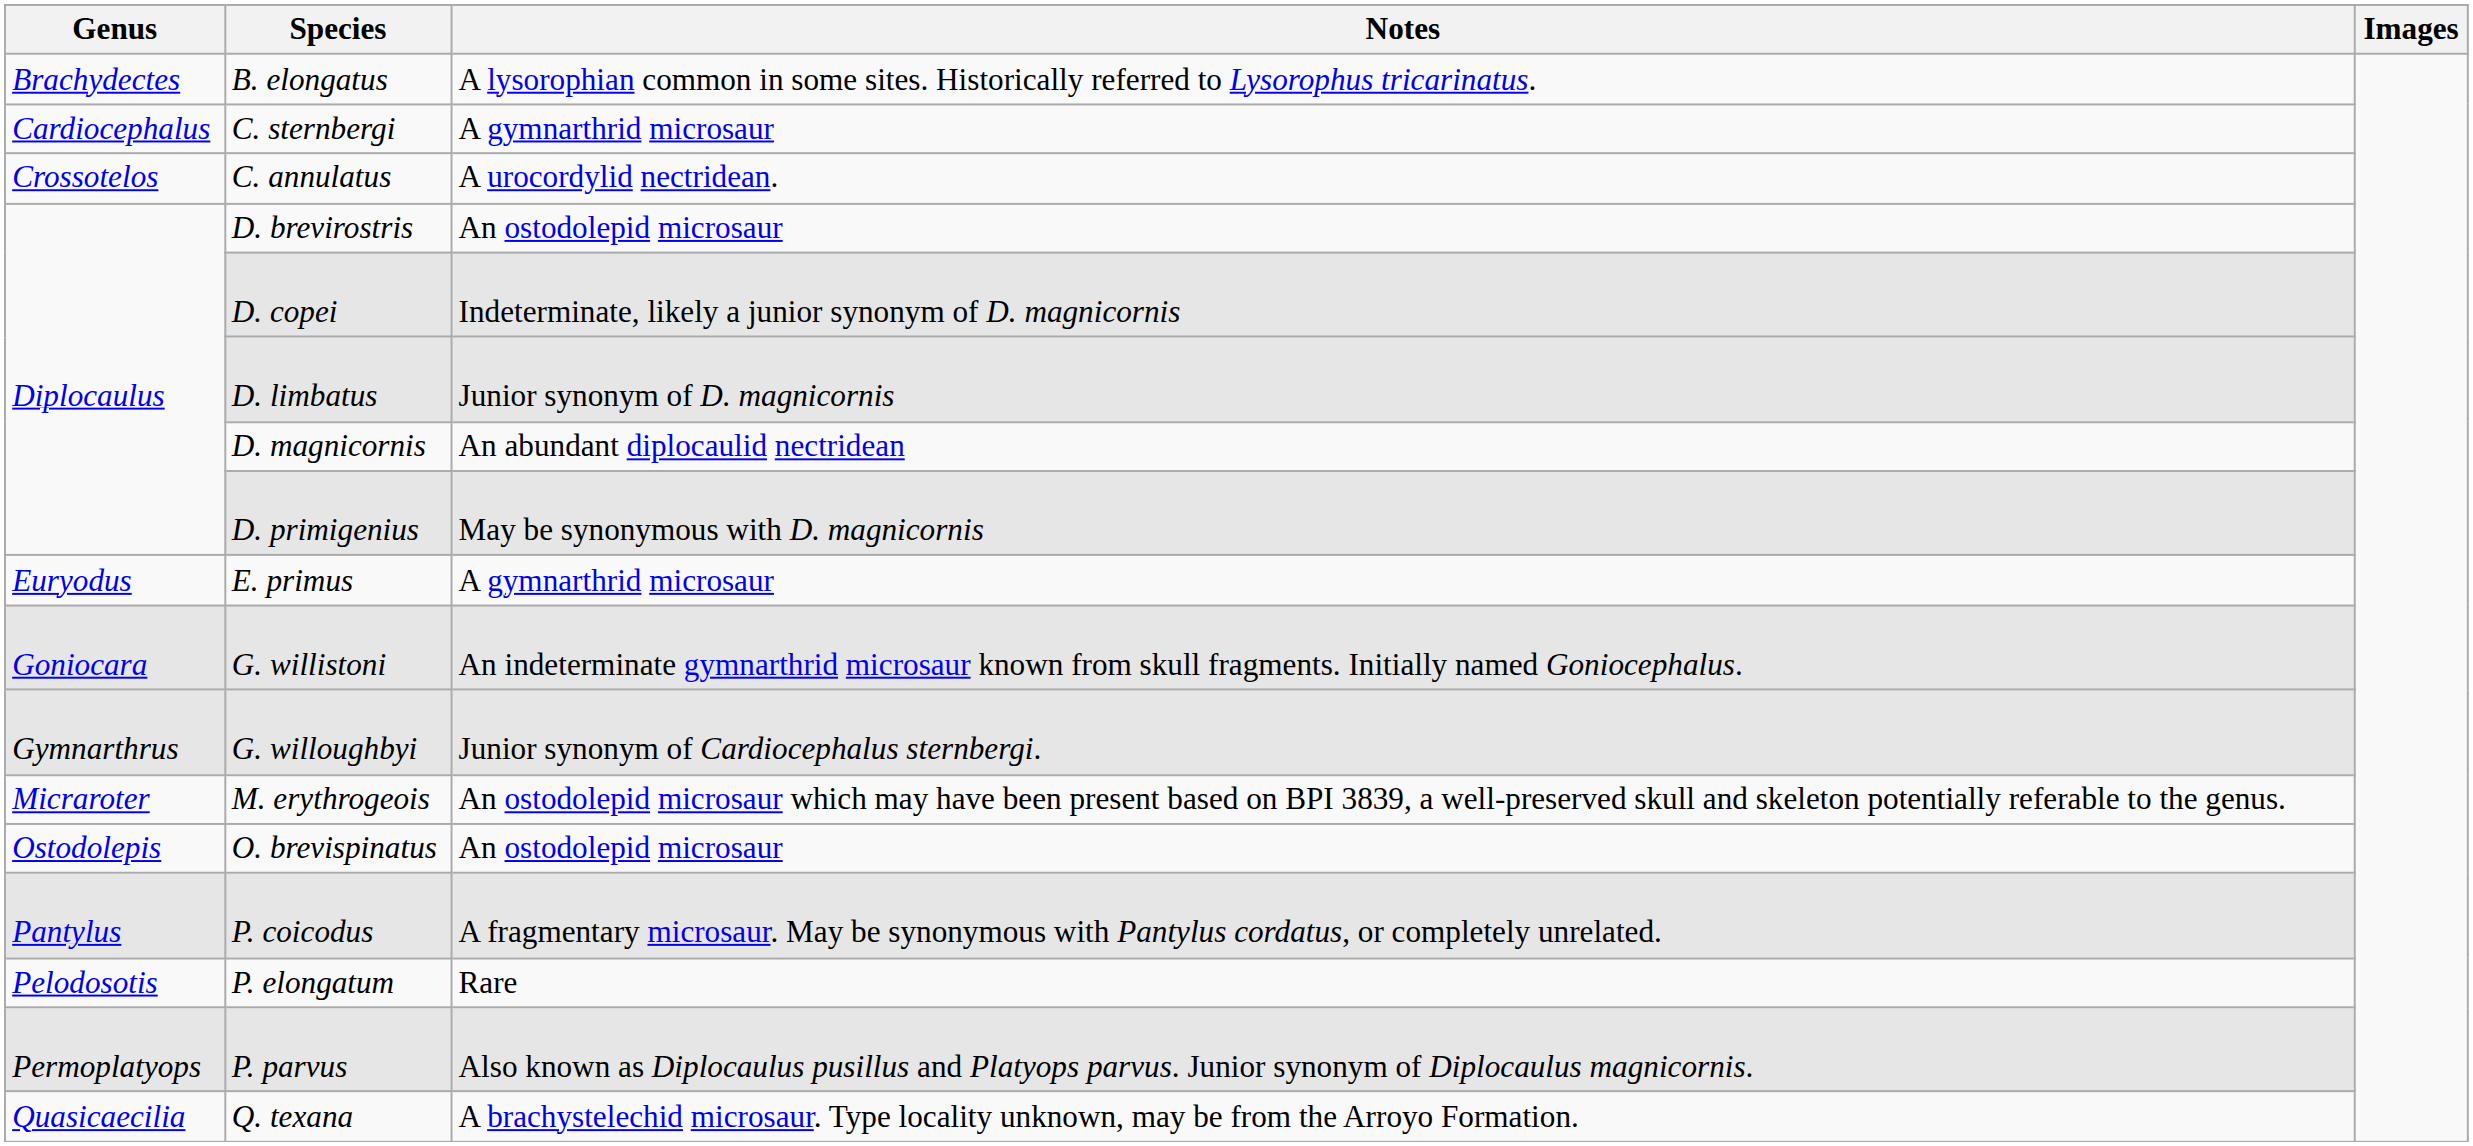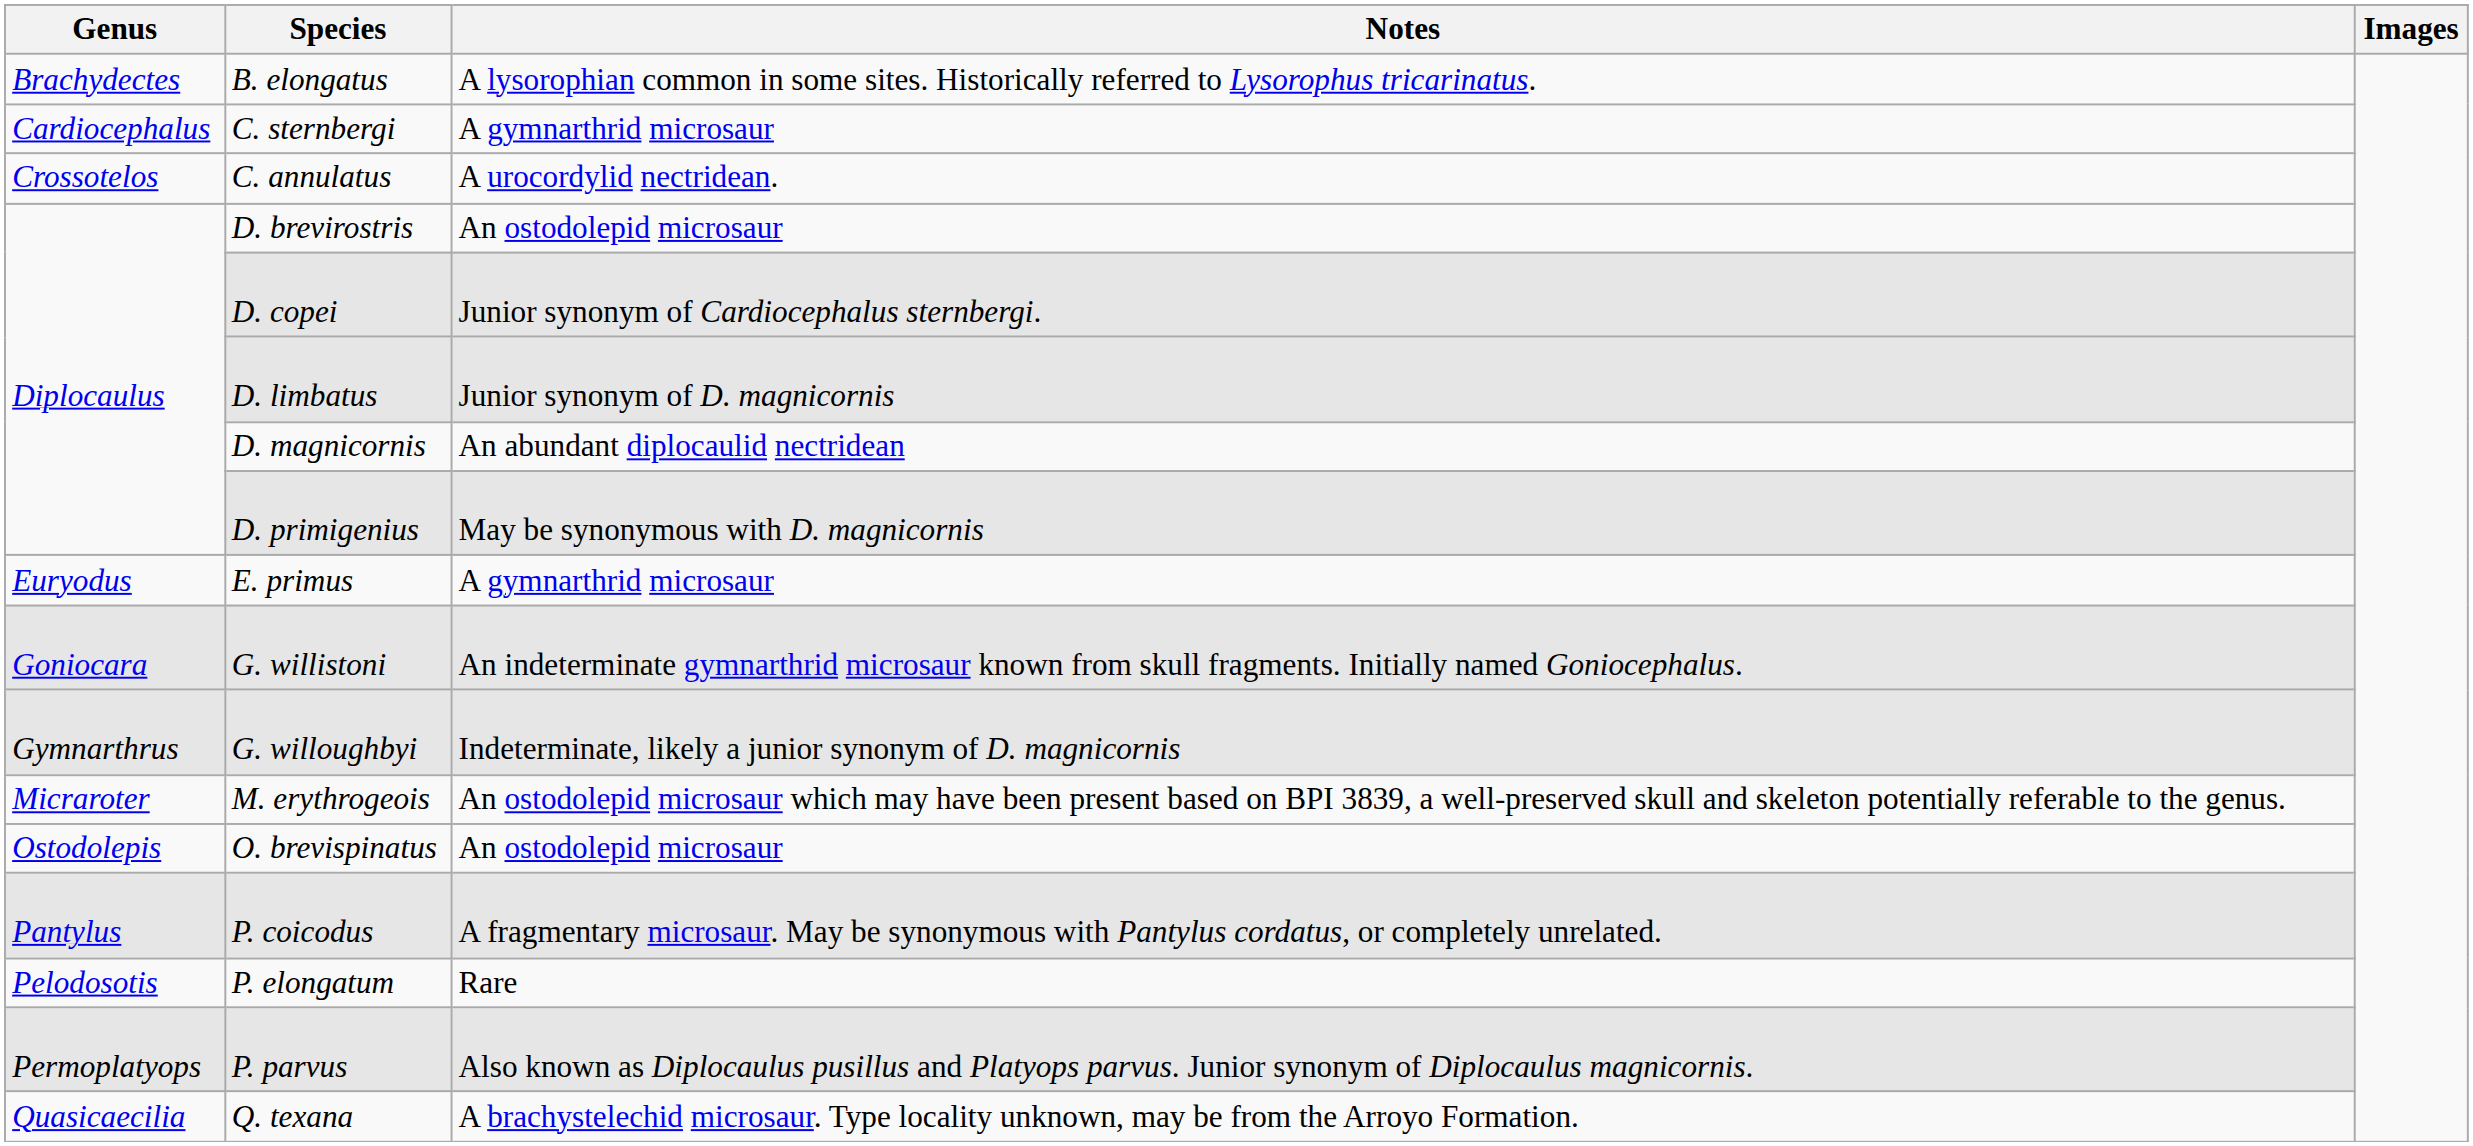(819, 311) Indeterminate, likely a junior synonym of D. magnicornis -> (750, 311) Junior synonym of Cardiocephalus sternbergi.
(750, 749) Junior synonym of Cardiocephalus sternbergi. -> (819, 749) Indeterminate, likely a junior synonym of D. magnicornis
